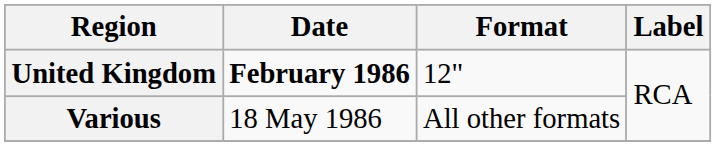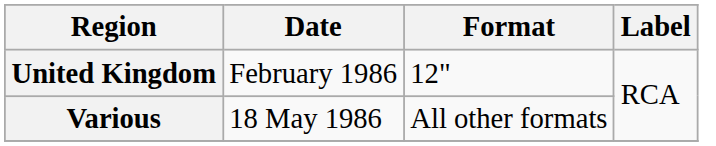(319, 72) bold -> (313, 72) normal
